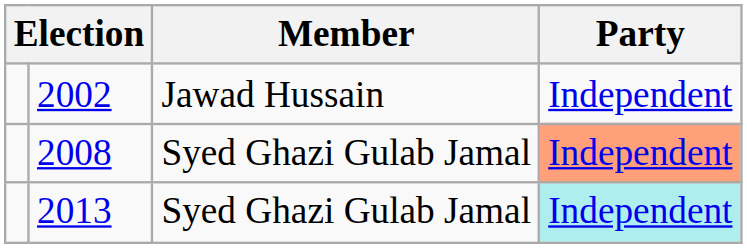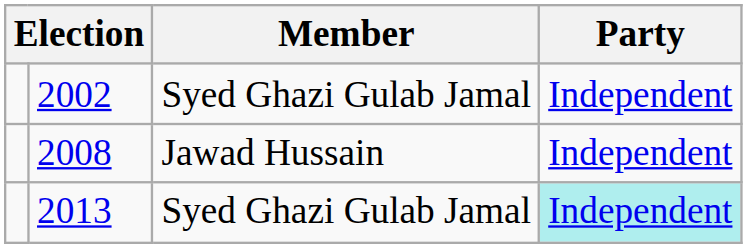(273, 93) Jawad Hussain -> (346, 93) Syed Ghazi Gulab Jamal
(346, 152) Syed Ghazi Gulab Jamal -> (273, 152) Jawad Hussain
(640, 152) lightsalmon background -> (640, 152) no background
